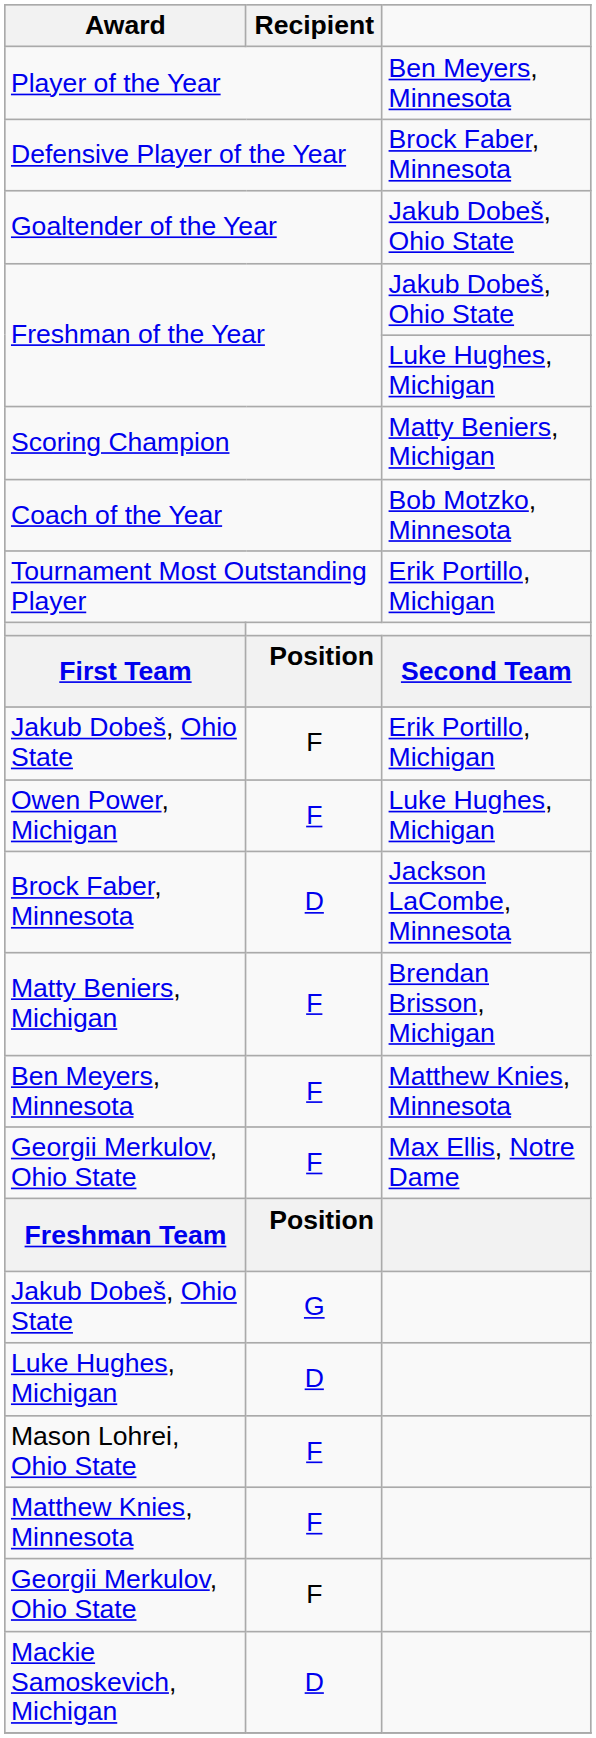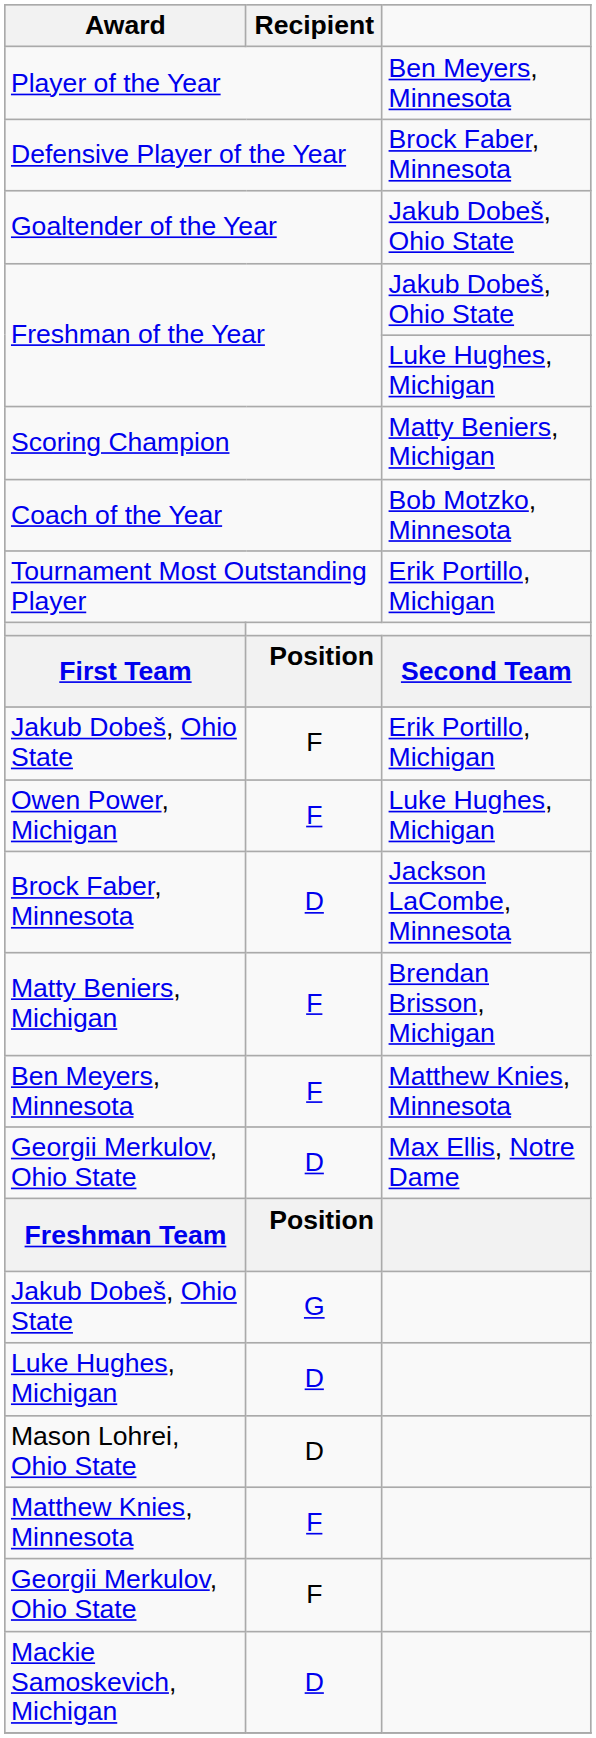(314, 1162) F -> (314, 1162) D
(314, 1450) F -> (314, 1450) D
